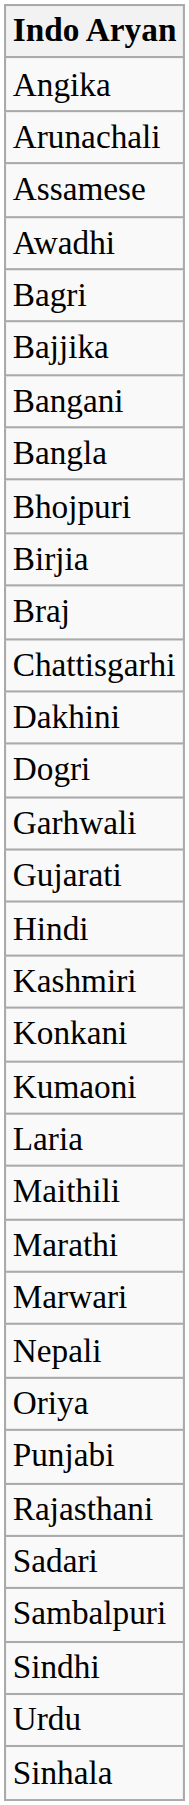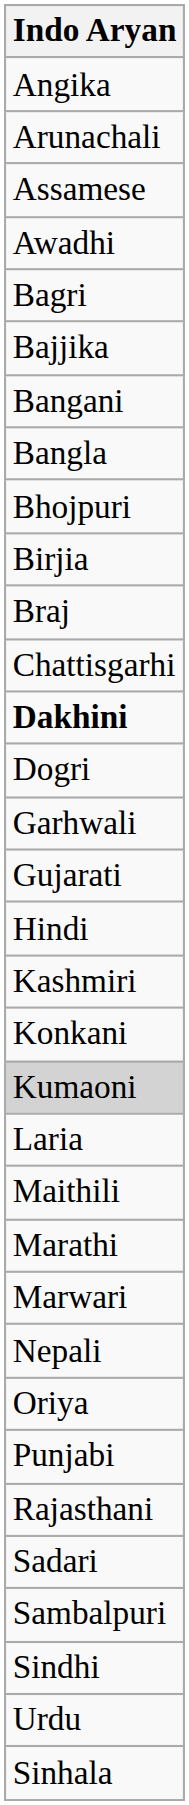(66, 717) normal -> (70, 717) bold
(75, 1086) no background -> (75, 1086) lightgrey background
